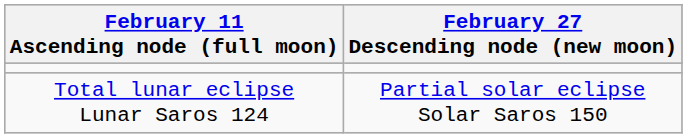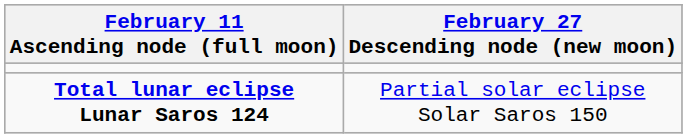(174, 103) normal -> (174, 103) bold
